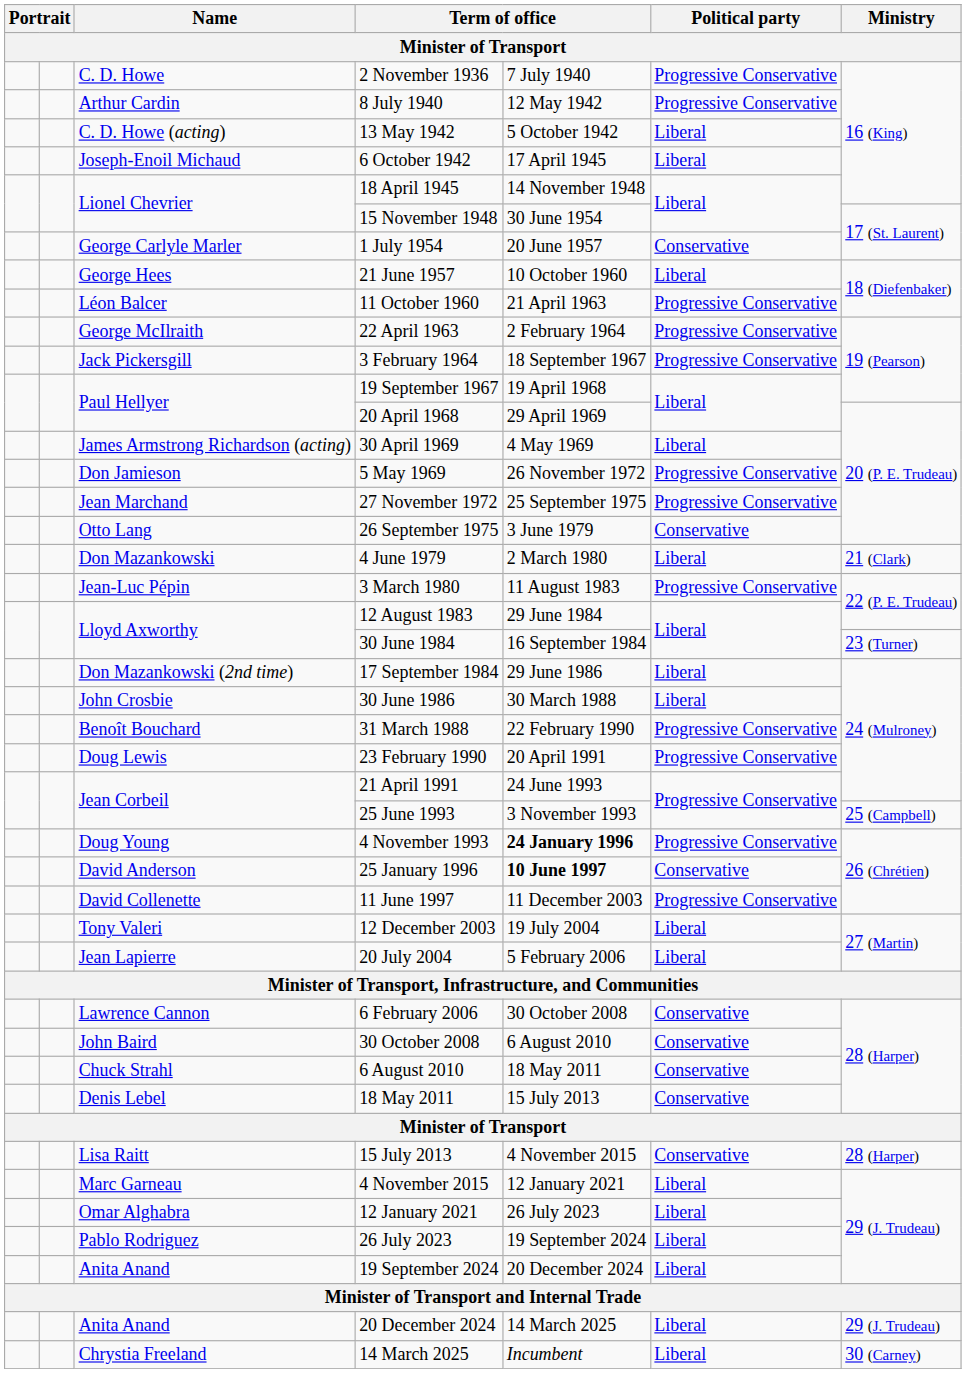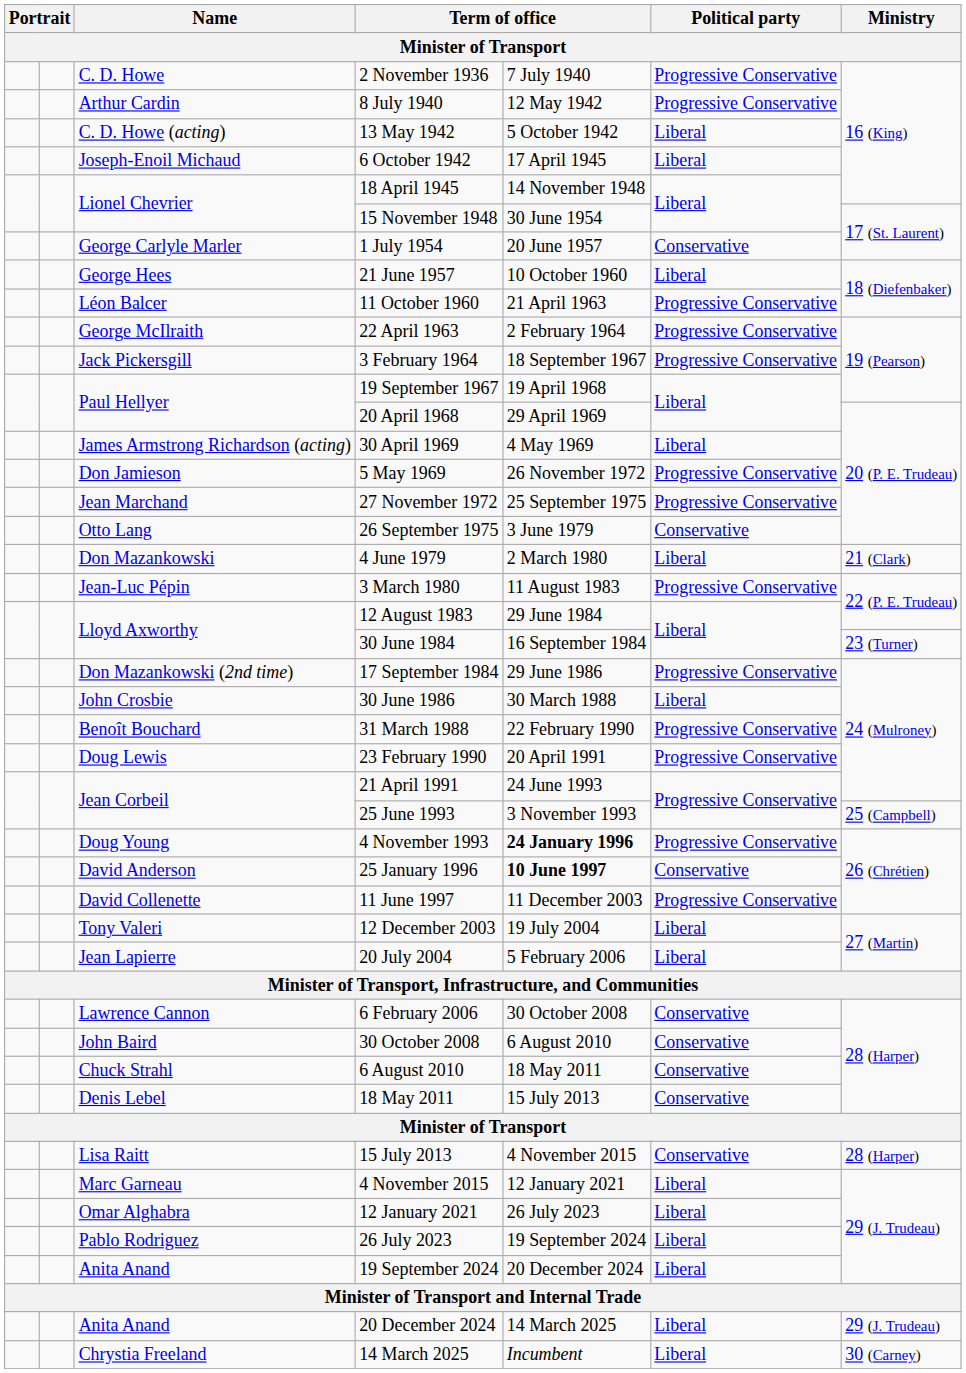(680, 672) Liberal -> (746, 672) Progressive Conservative
